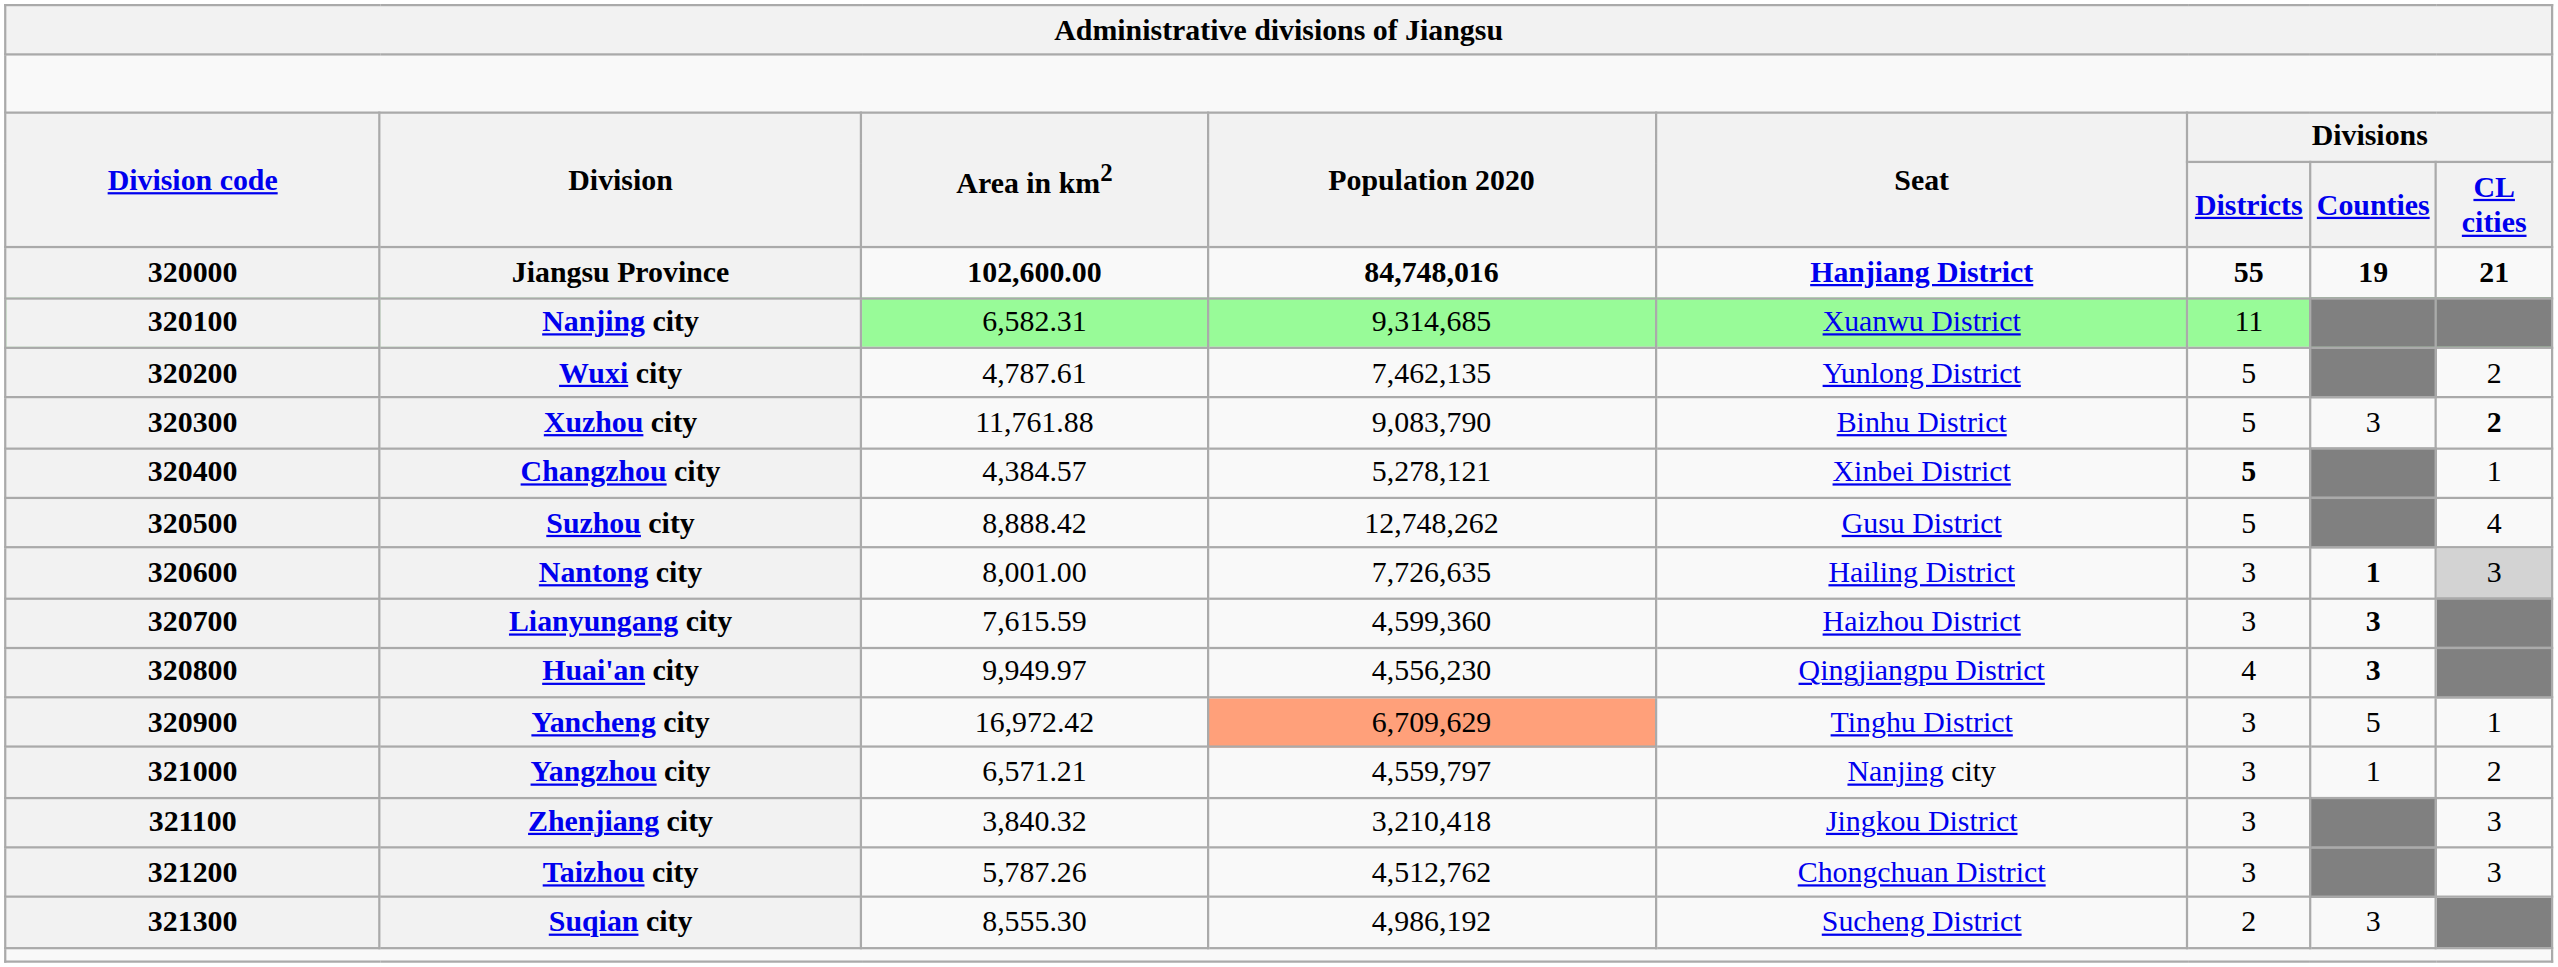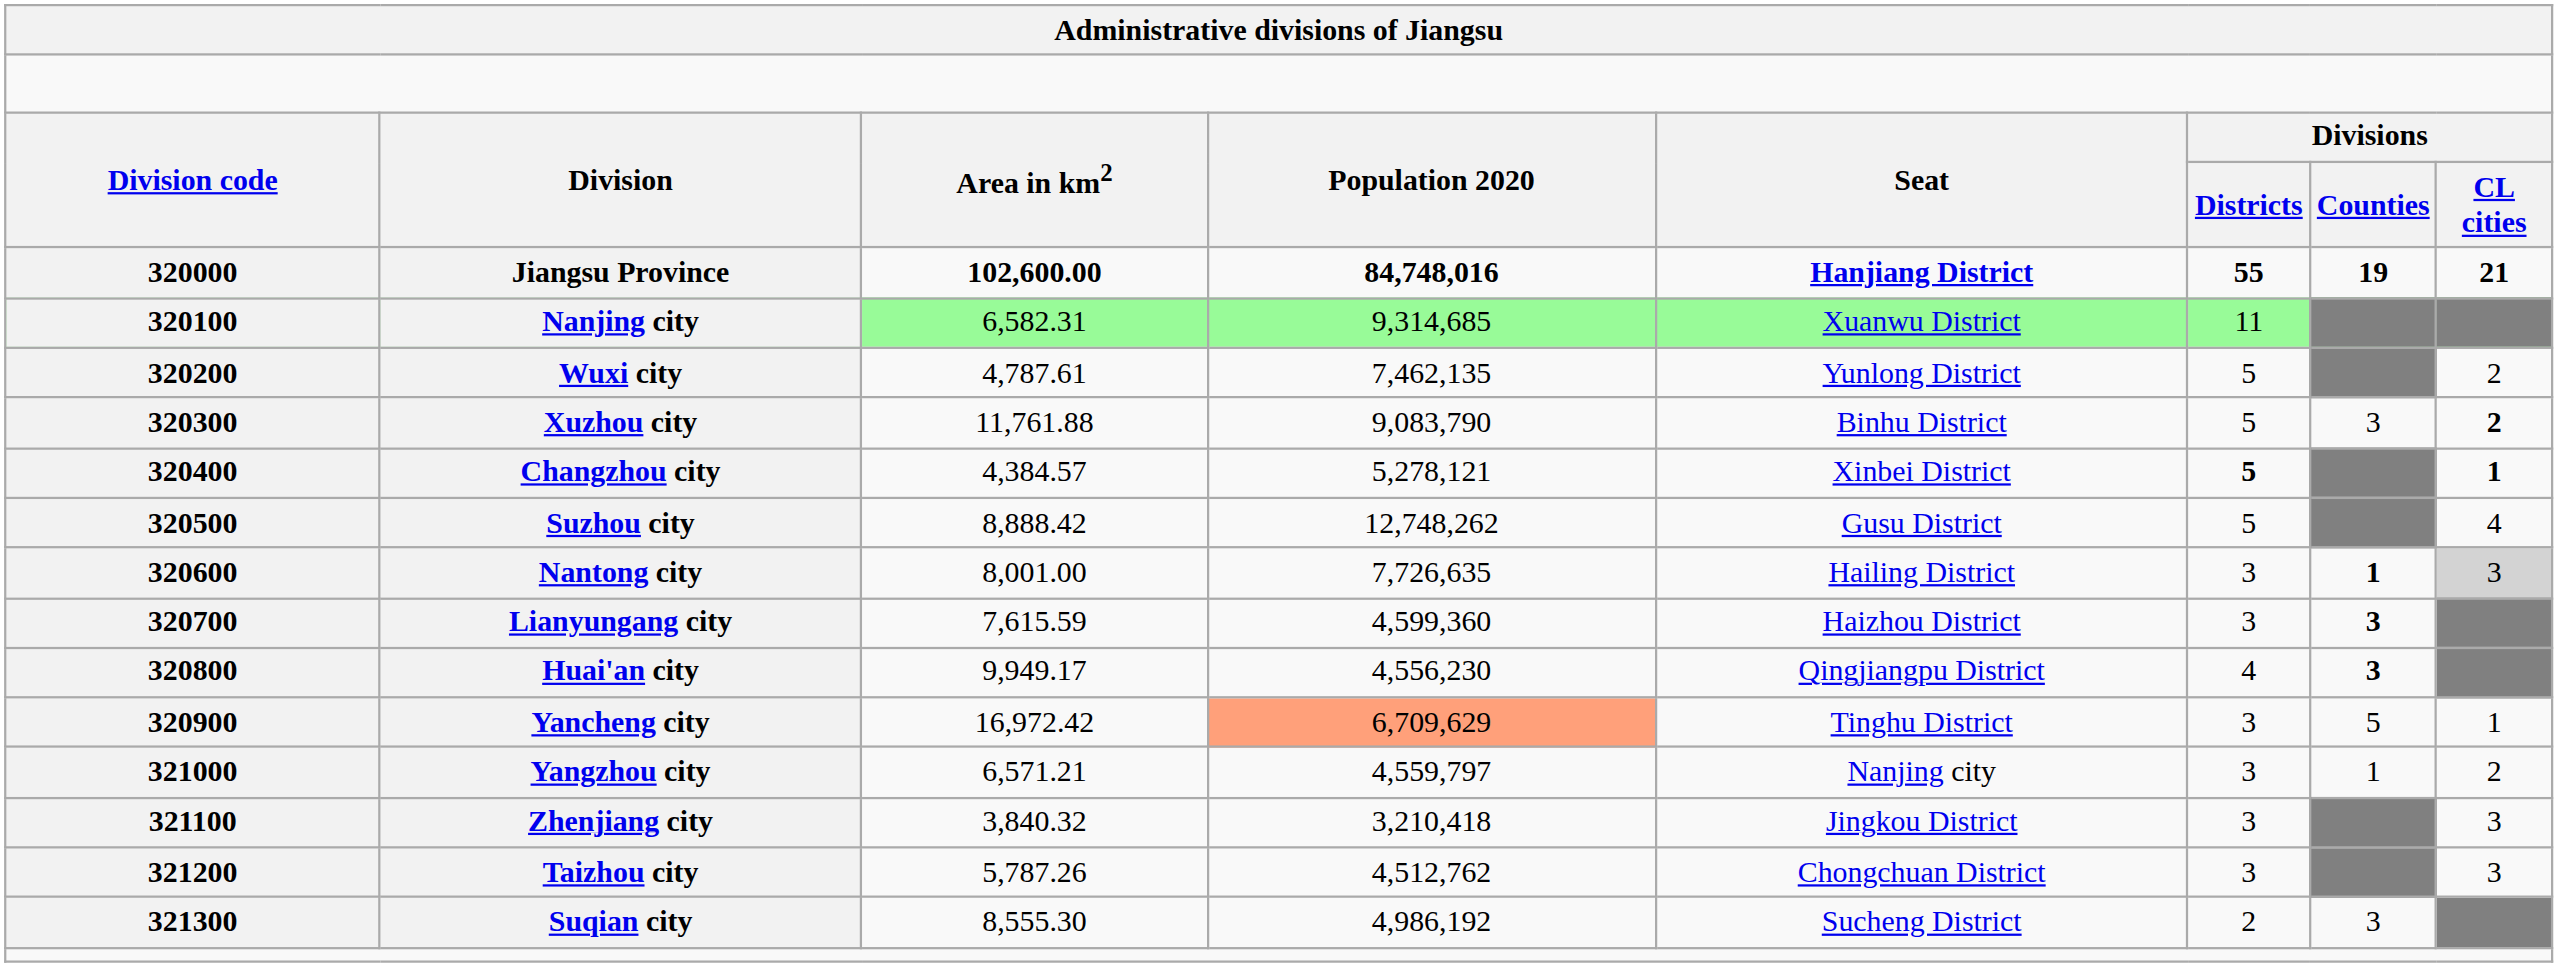(2494, 472) normal -> (2494, 472) bold
(1034, 672) 9,949.97 -> (1034, 672) 9,949.17
